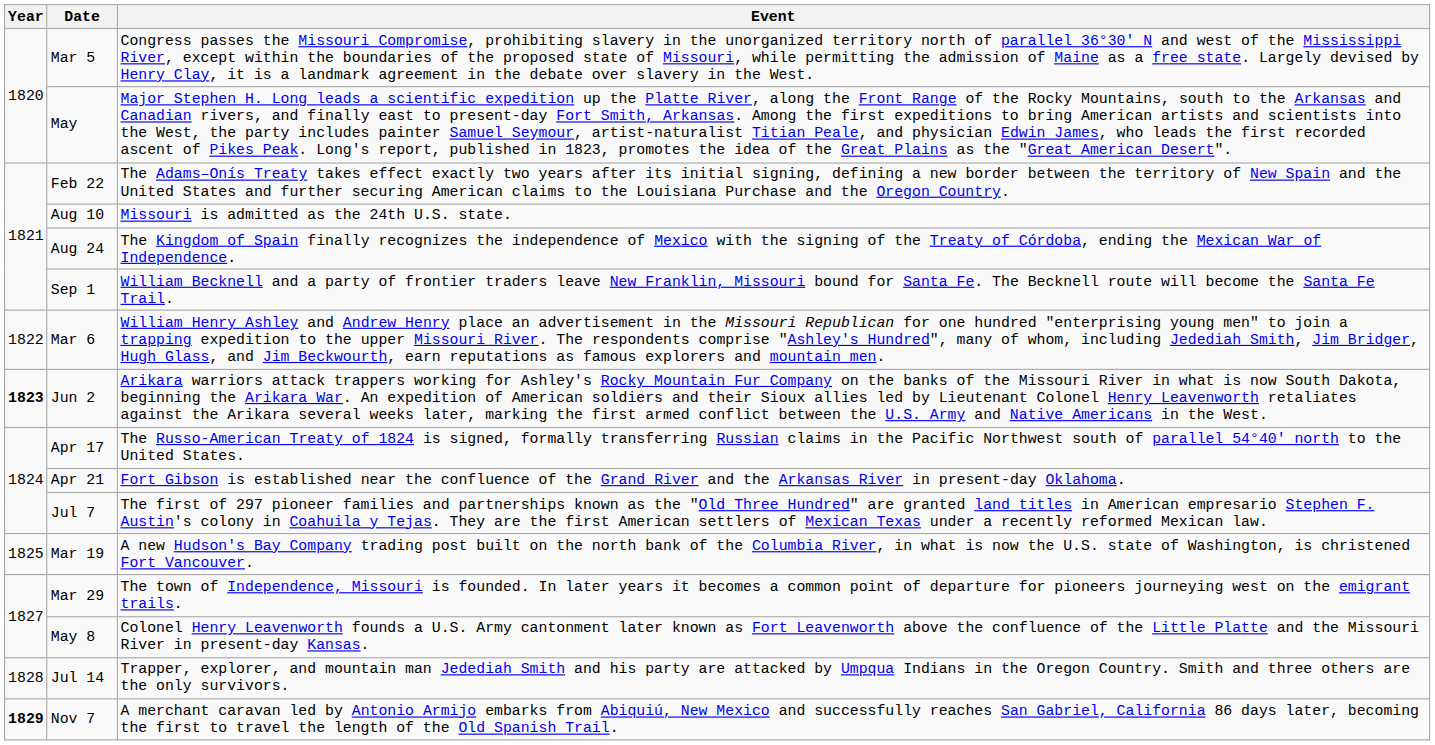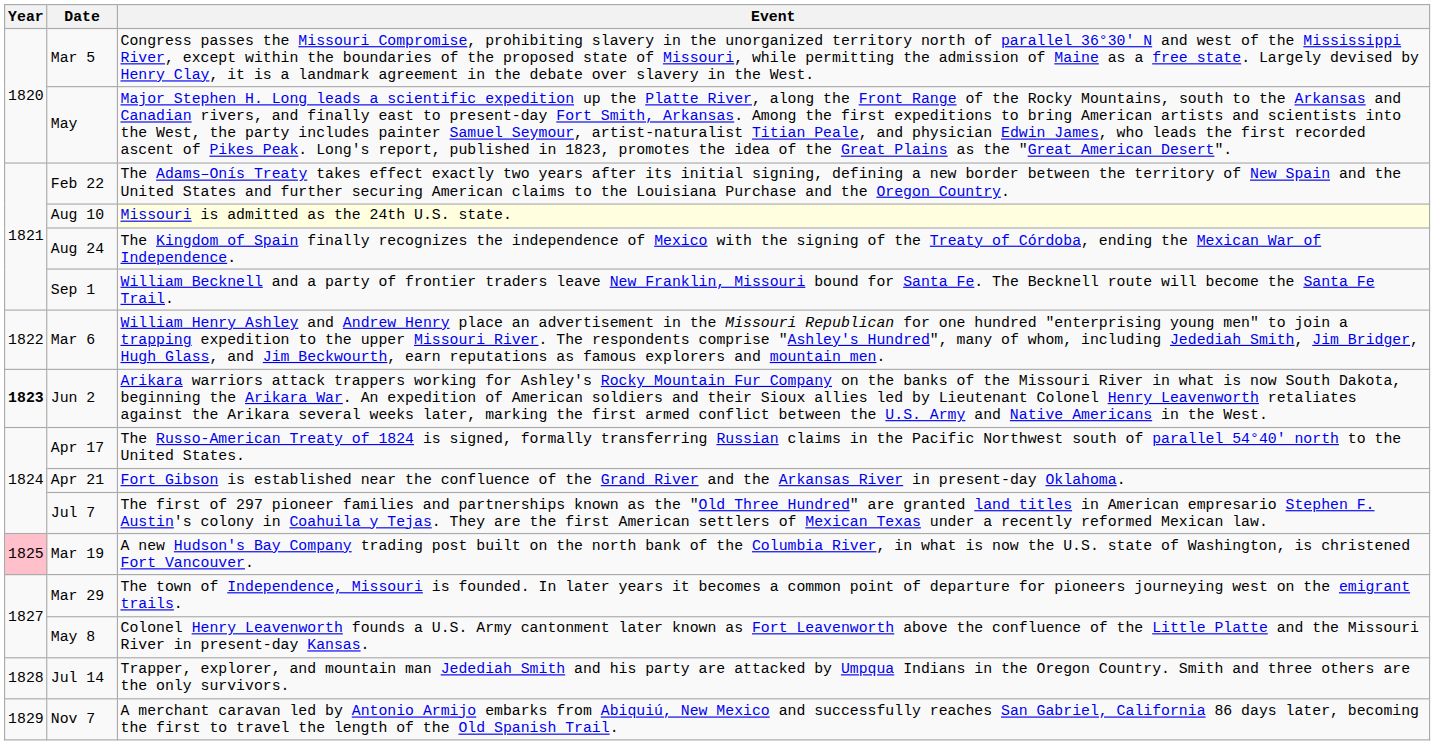(316, 216) no background -> (316, 216) lightyellow background
(26, 554) no background -> (26, 554) pink background
(26, 719) bold -> (26, 719) normal
